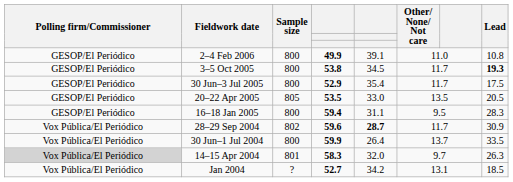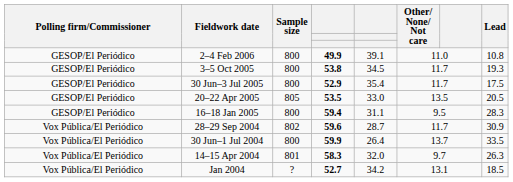(495, 70) bold -> (495, 70) normal
(375, 127) bold -> (375, 127) normal
(93, 155) lightgrey background -> (93, 155) no background
